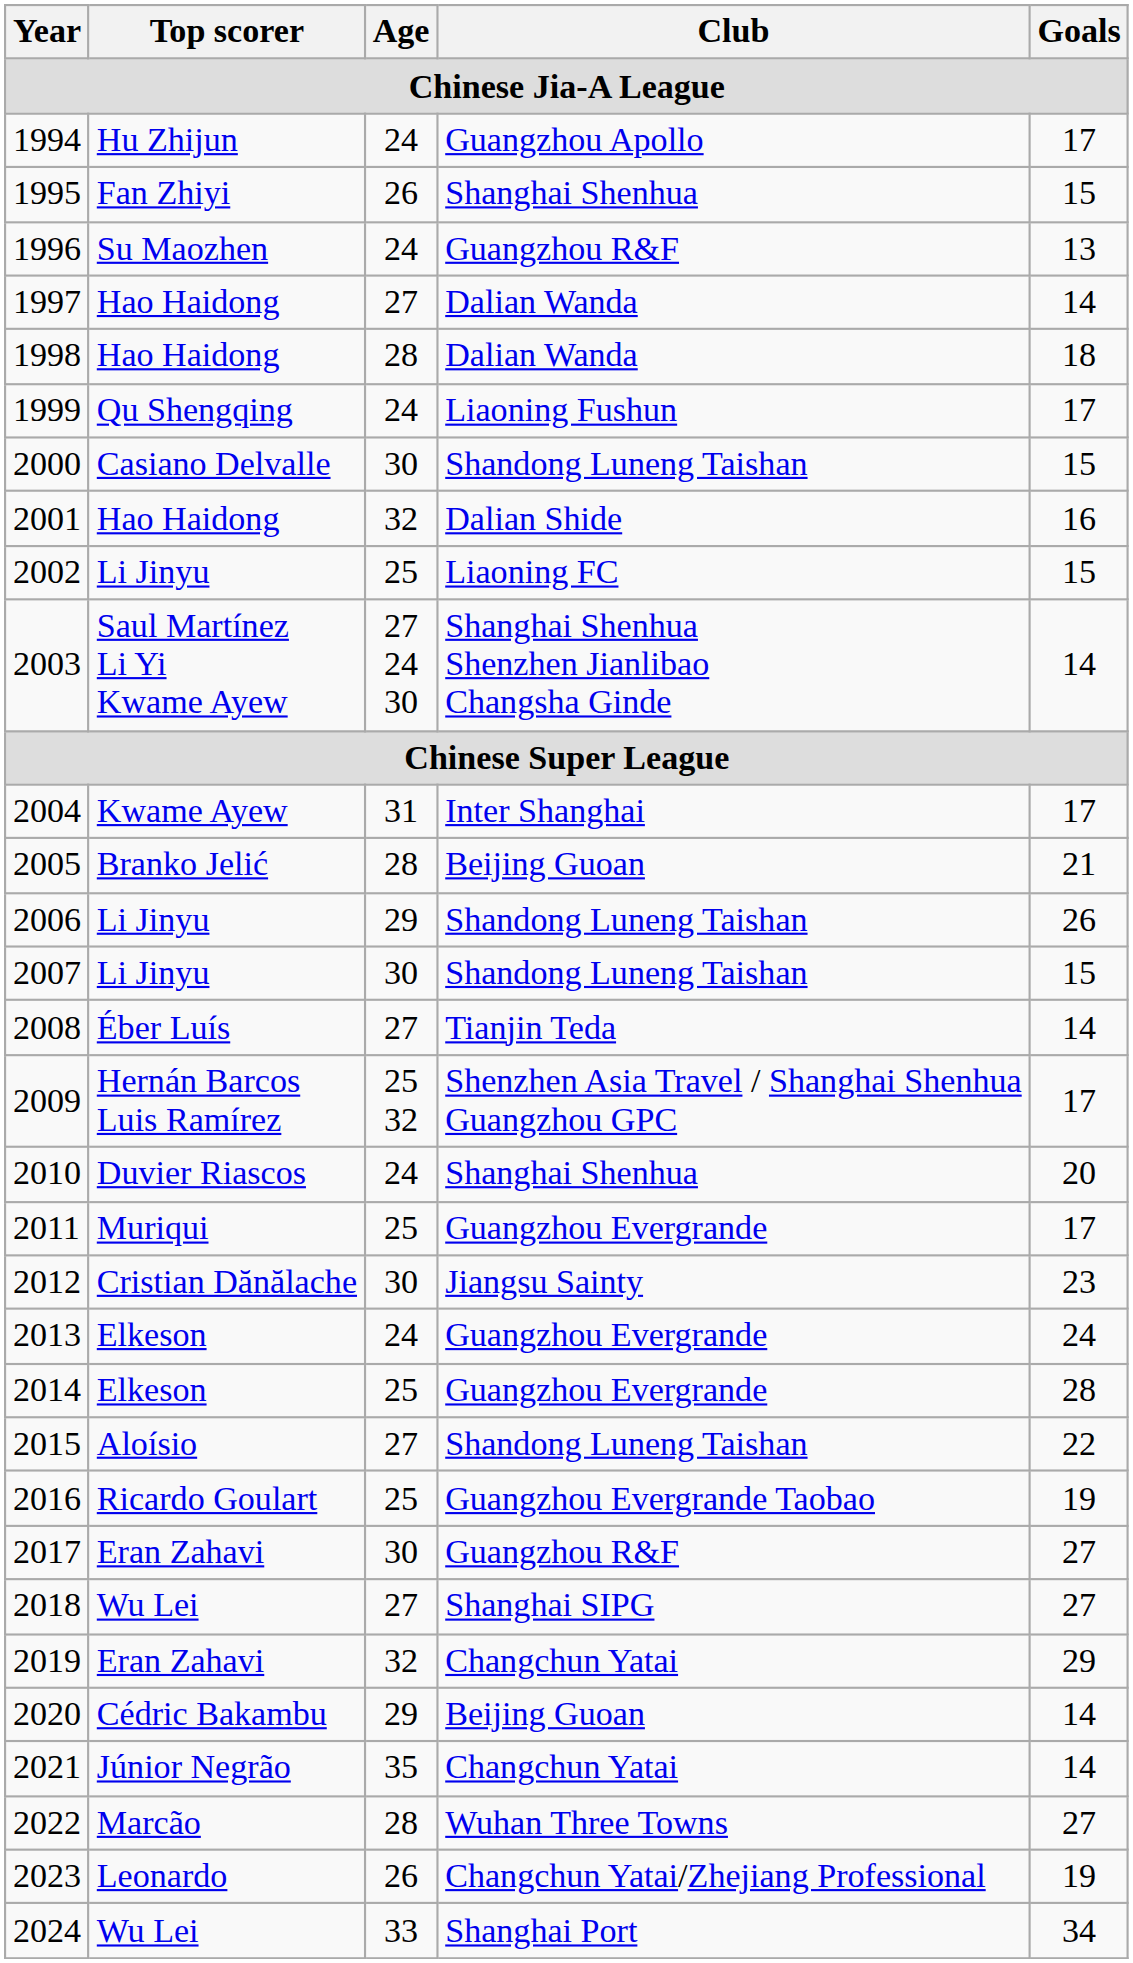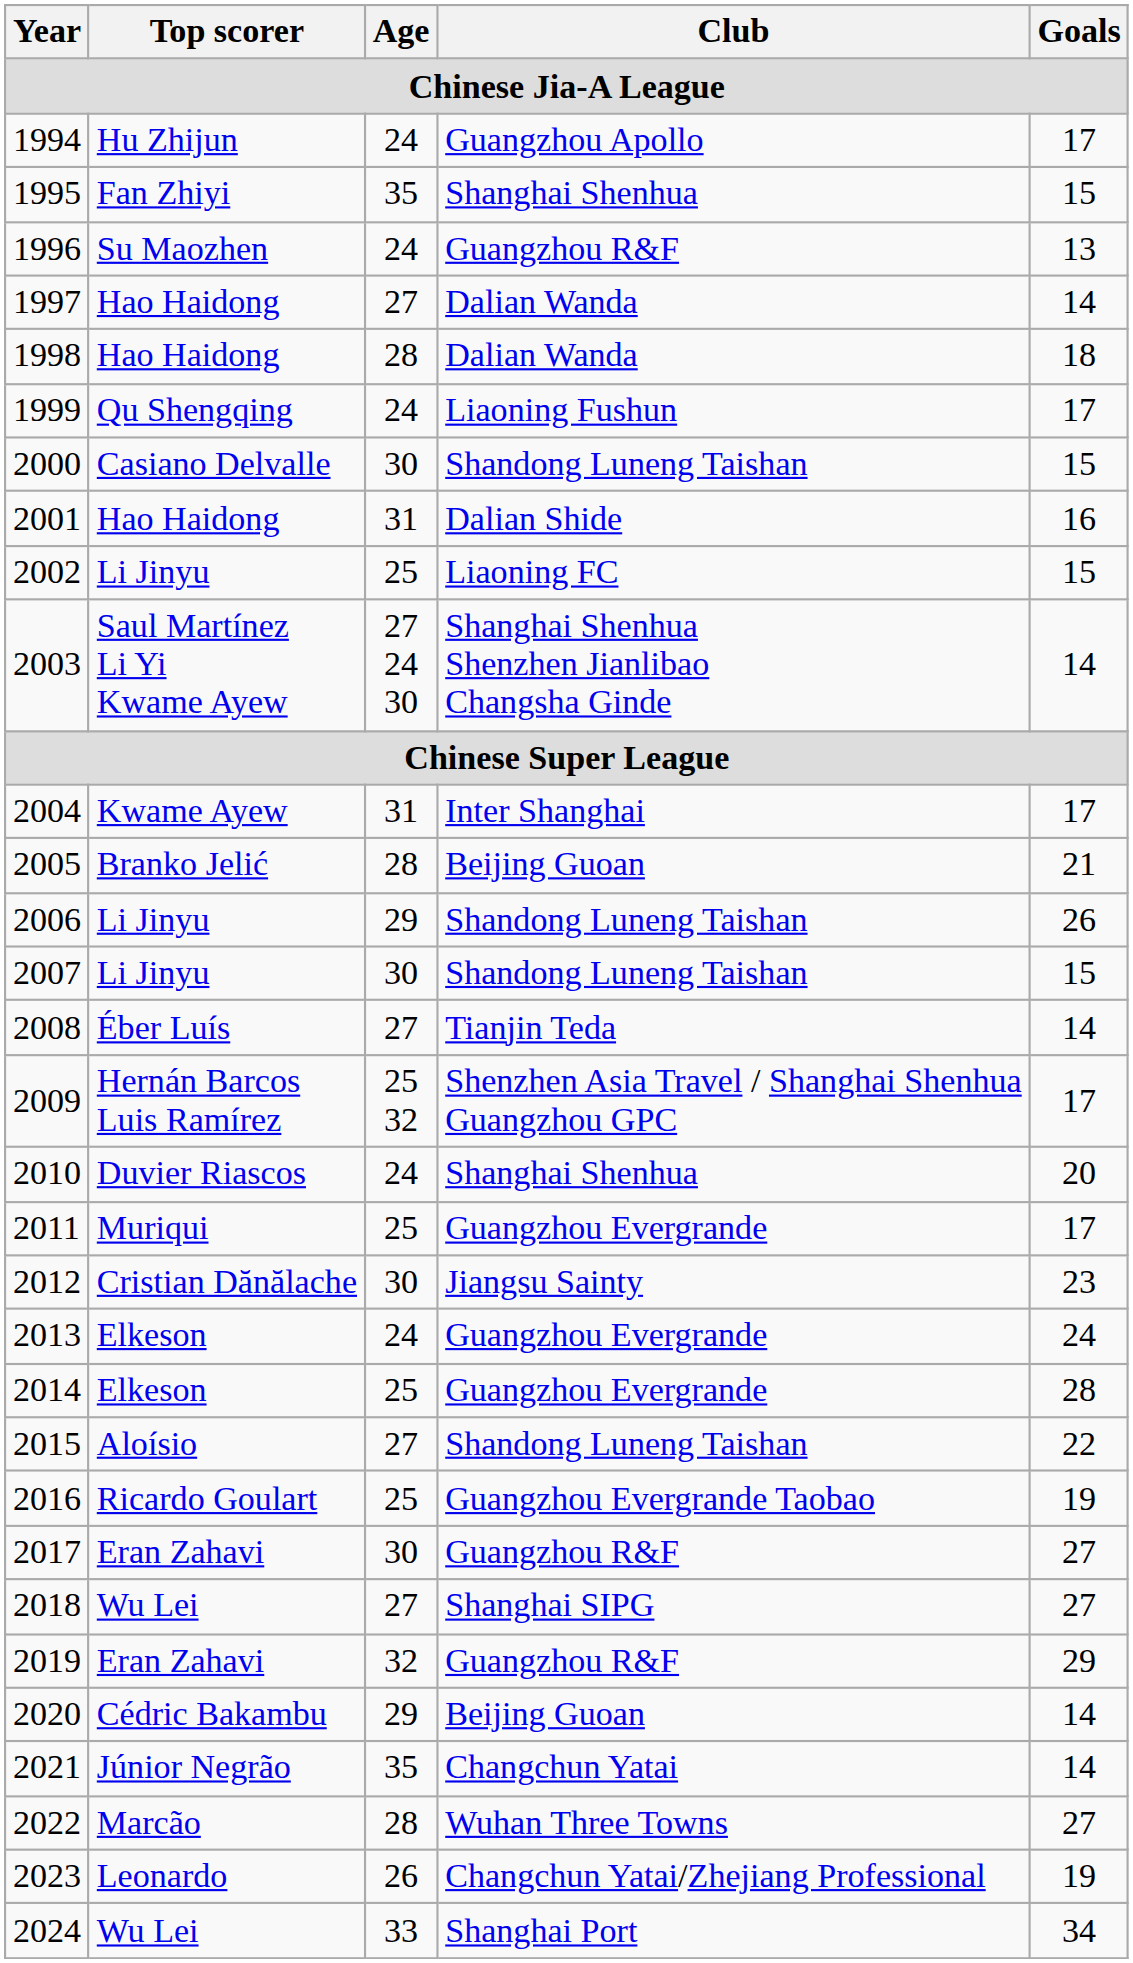(401, 193) 26 -> (401, 193) 35
(401, 517) 32 -> (401, 517) 31
(562, 1659) Changchun Yatai -> (562, 1659) Guangzhou R&F
